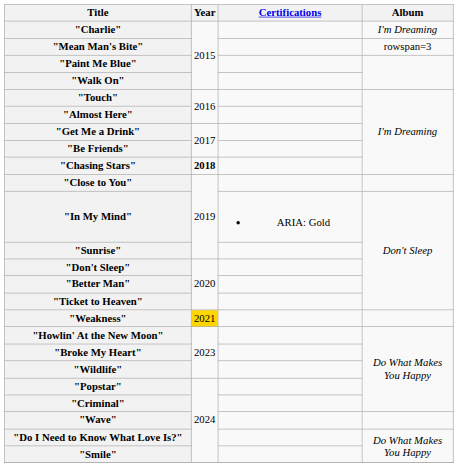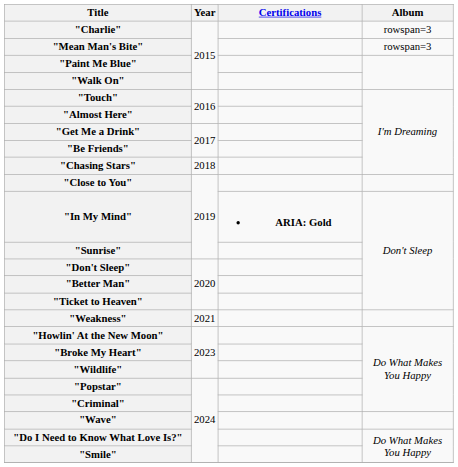(408, 30) I'm Dreaming -> (408, 30) rowspan=3
(205, 166) bold -> (205, 166) normal
(290, 223) normal -> (290, 223) bold
(205, 318) gold background -> (205, 318) no background
